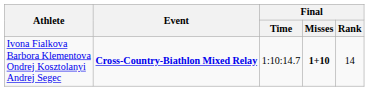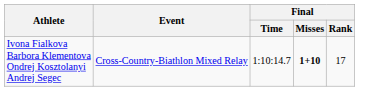(176, 61) bold -> (172, 61) normal
(350, 61) 14 -> (340, 61) 17
